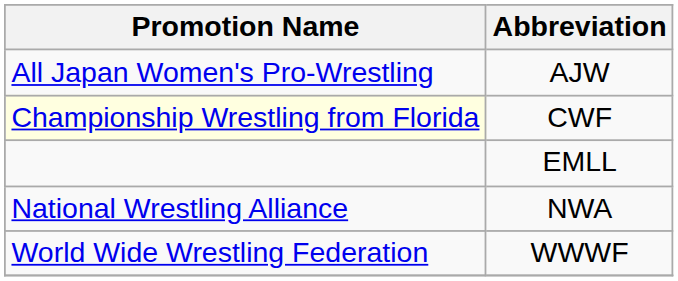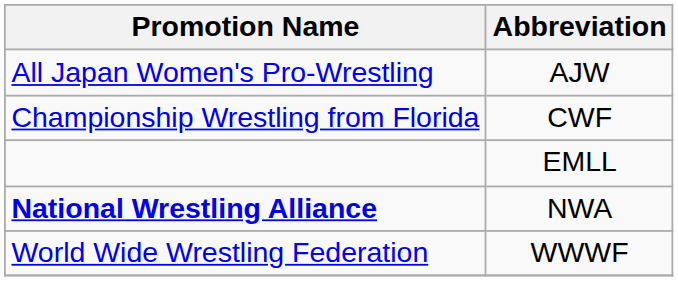(245, 117) lightyellow background -> (245, 117) no background
(180, 207) normal -> (194, 207) bold
